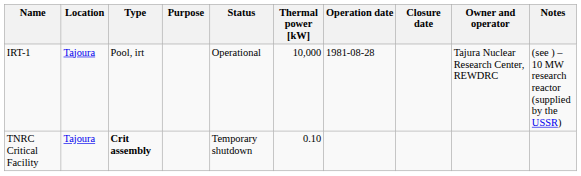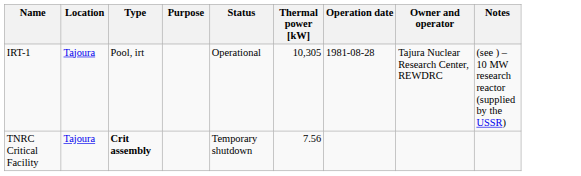- column: (423, 18)
(307, 52) 10,000 -> (307, 52) 10,305
(312, 139) 0.10 -> (312, 139) 7.56
